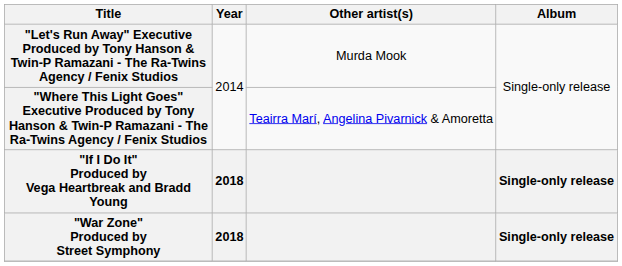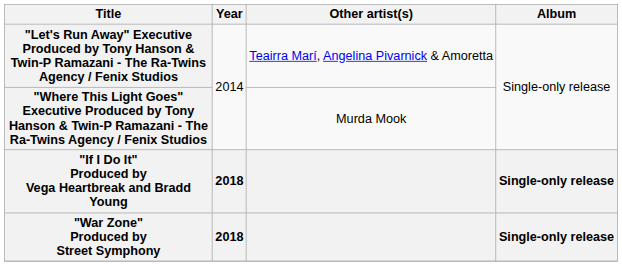(371, 55) Murda Mook -> (371, 55) Teairra Marí, Angelina Pivarnick & Amoretta
(371, 118) Teairra Marí, Angelina Pivarnick & Amoretta -> (371, 118) Murda Mook
